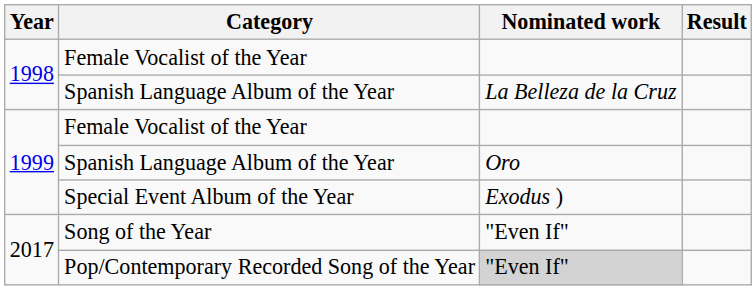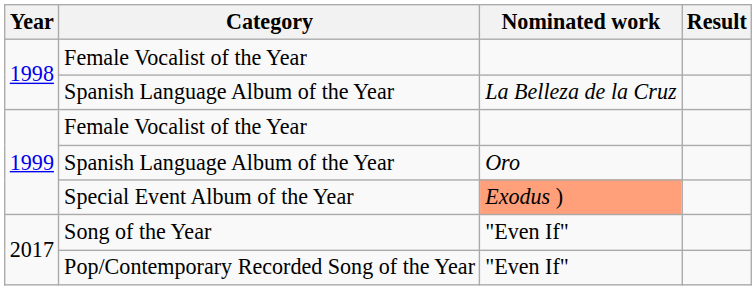(524, 197) no background -> (524, 197) lightsalmon background
(527, 267) lightgrey background -> (527, 267) no background
